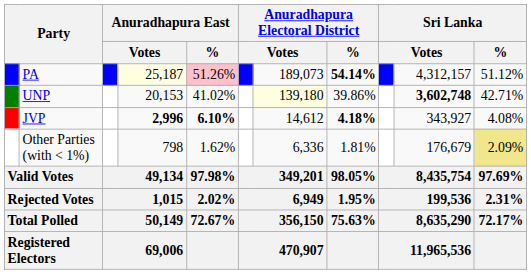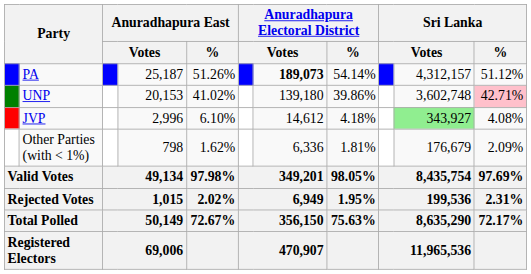(164, 74) lightyellow background -> (164, 74) no background
(214, 74) pink background -> (214, 74) no background
(301, 74) normal -> (301, 74) bold
(353, 74) bold -> (354, 74) normal
(301, 96) lightyellow background -> (301, 96) no background
(444, 96) bold -> (444, 96) normal
(502, 96) no background -> (502, 96) pink background
(168, 118) bold -> (168, 118) normal
(216, 118) bold -> (217, 118) normal
(357, 118) bold -> (358, 118) normal
(449, 118) no background -> (449, 118) lightgreen background
(506, 147) khaki background -> (506, 147) no background
